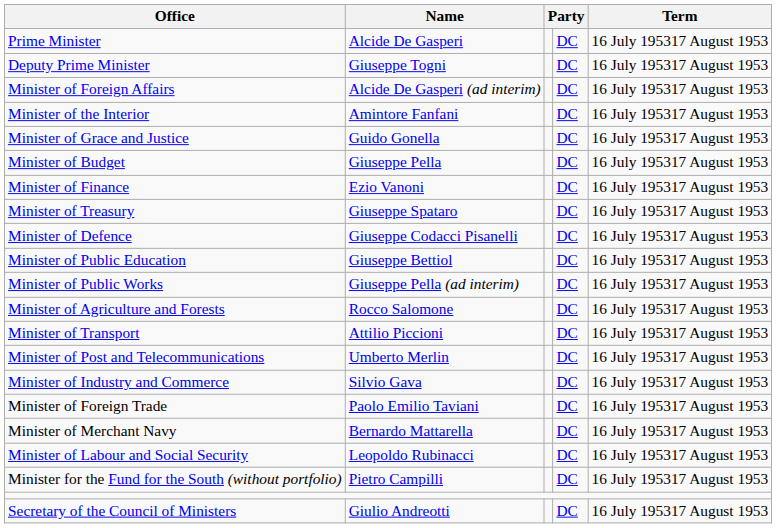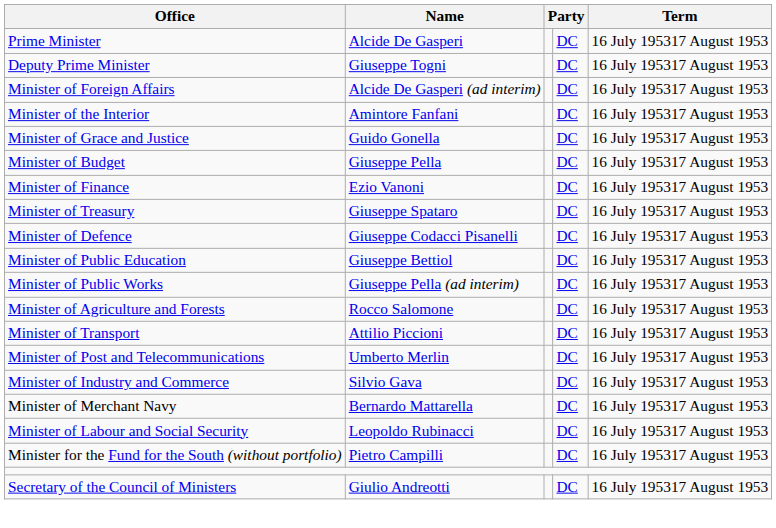- row: (88, 406)
